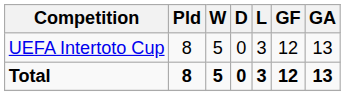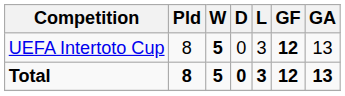(218, 47) normal -> (218, 47) bold
(288, 47) normal -> (288, 47) bold
